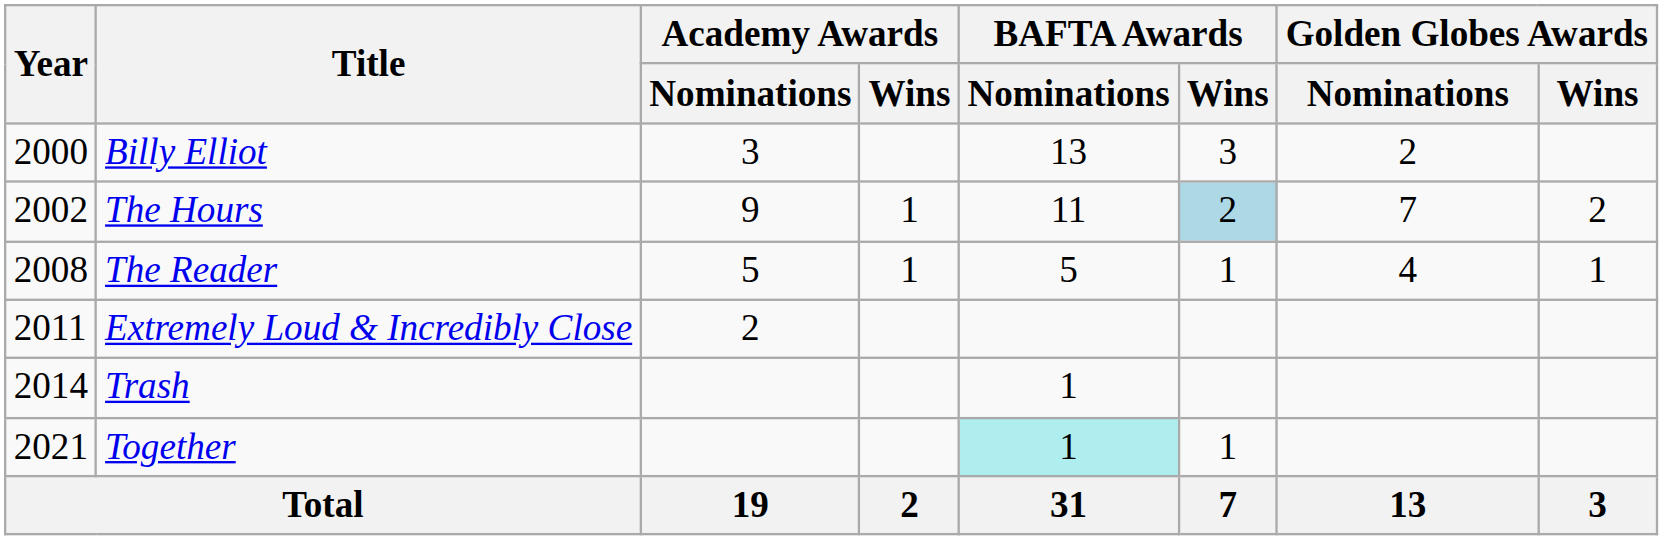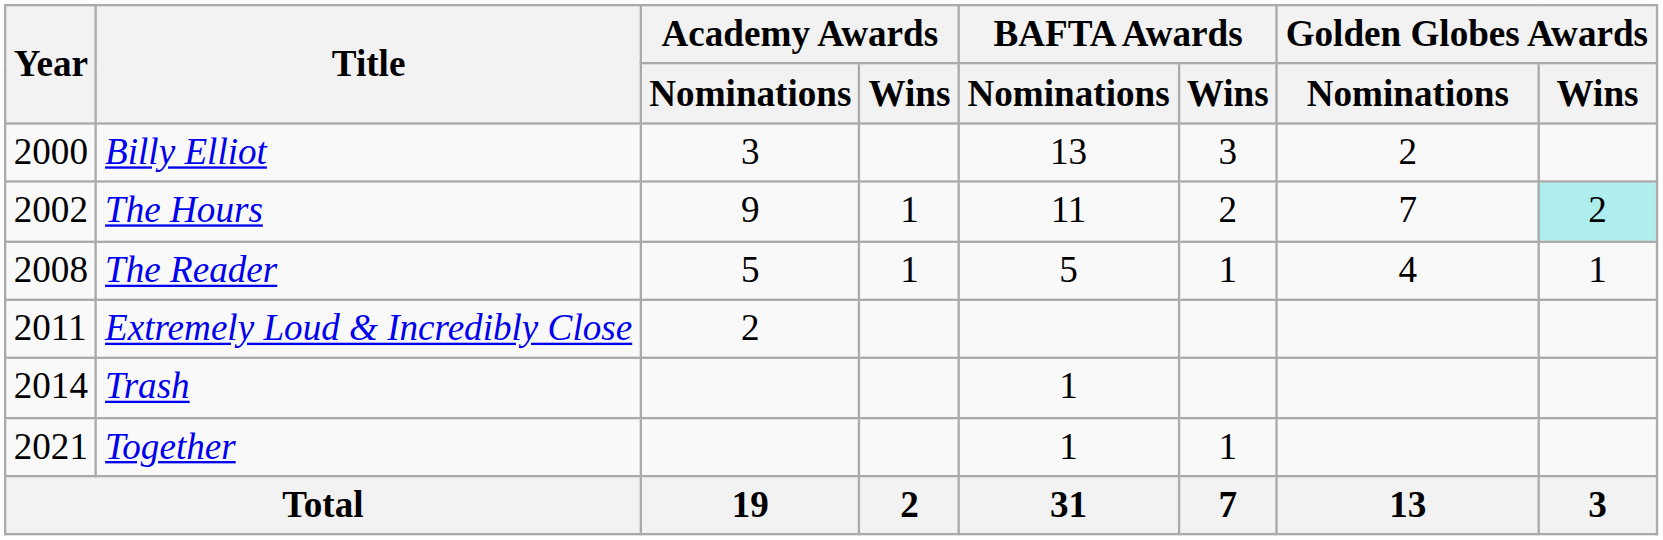(1228, 210) lightblue background -> (1228, 210) no background
(1598, 210) no background -> (1598, 210) paleturquoise background
(1069, 446) paleturquoise background -> (1069, 446) no background
